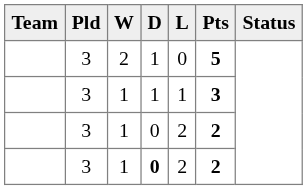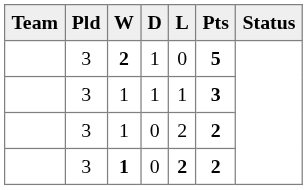(124, 58) normal -> (124, 58) bold
(124, 166) normal -> (124, 166) bold
(155, 166) bold -> (155, 166) normal
(182, 166) normal -> (182, 166) bold
